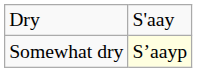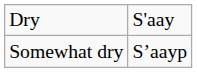(160, 51) lightyellow background -> (160, 51) no background
